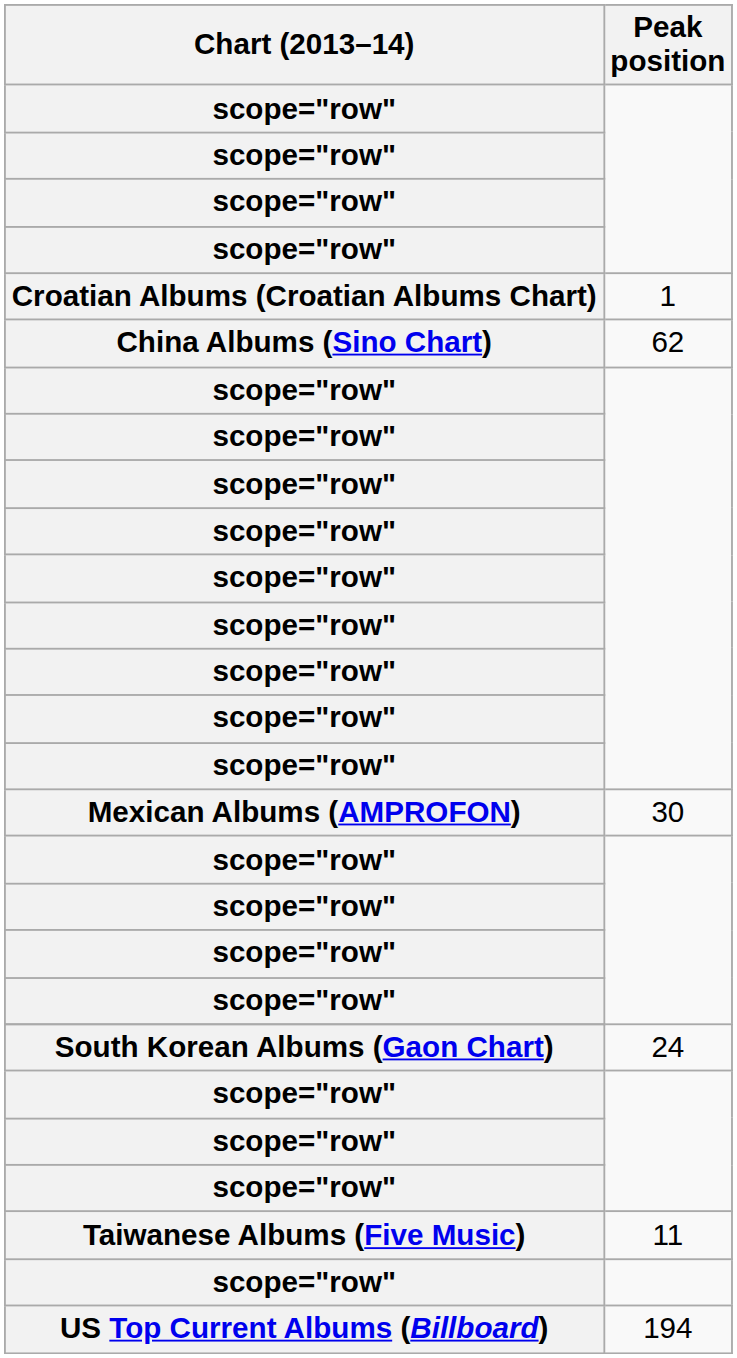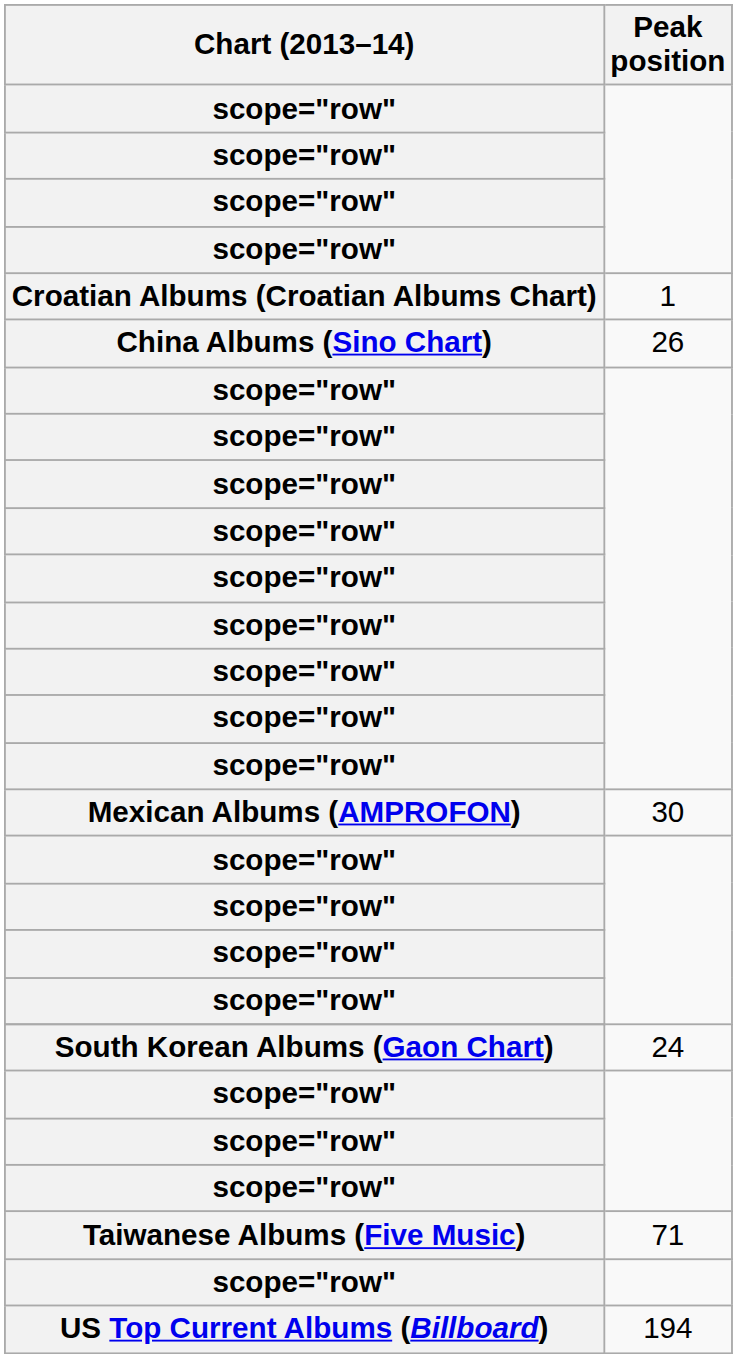(668, 342) 62 -> (668, 342) 26
(668, 1234) 11 -> (668, 1234) 71
